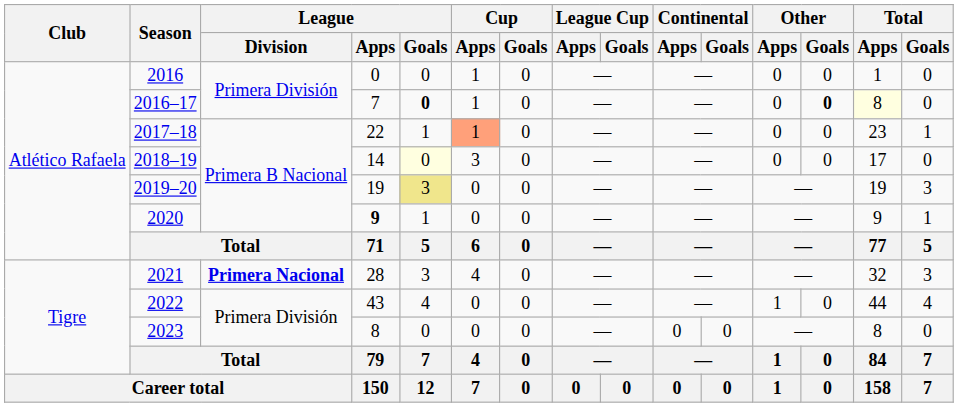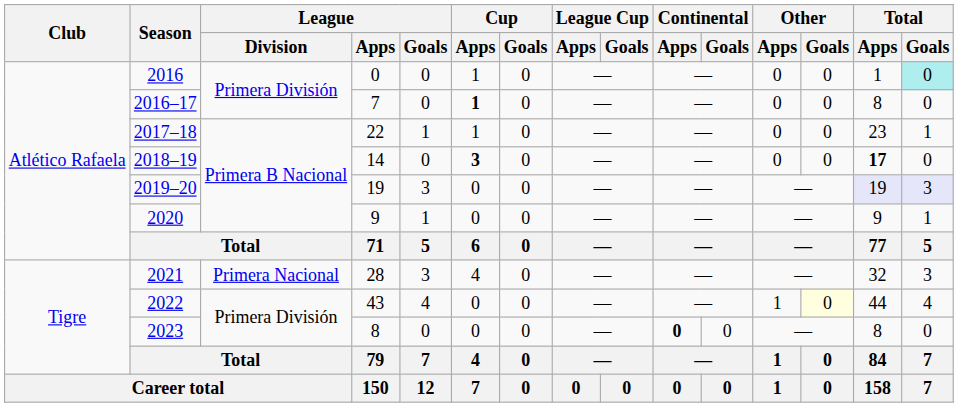(928, 75) no background -> (928, 75) paleturquoise background
(425, 103) bold -> (425, 103) normal
(476, 103) normal -> (476, 103) bold
(827, 103) bold -> (827, 103) normal
(877, 103) lightyellow background -> (877, 103) no background
(476, 132) lightsalmon background -> (476, 132) no background
(425, 160) lightyellow background -> (425, 160) no background
(476, 160) normal -> (476, 160) bold
(877, 160) normal -> (877, 160) bold
(425, 189) khaki background -> (425, 189) no background
(877, 189) no background -> (877, 189) lavender background
(928, 189) no background -> (928, 189) lavender background
(375, 217) bold -> (375, 217) normal
(276, 274) bold -> (276, 274) normal
(827, 302) no background -> (827, 302) lightyellow background
(677, 331) normal -> (677, 331) bold
